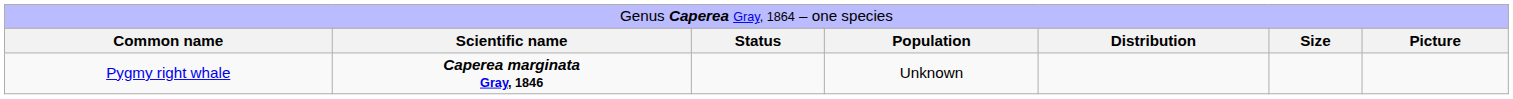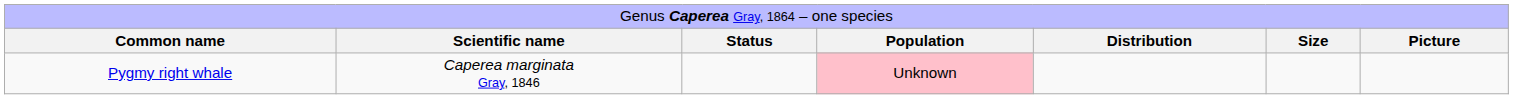(512, 73) bold -> (509, 73) normal
(931, 73) no background -> (925, 73) pink background
